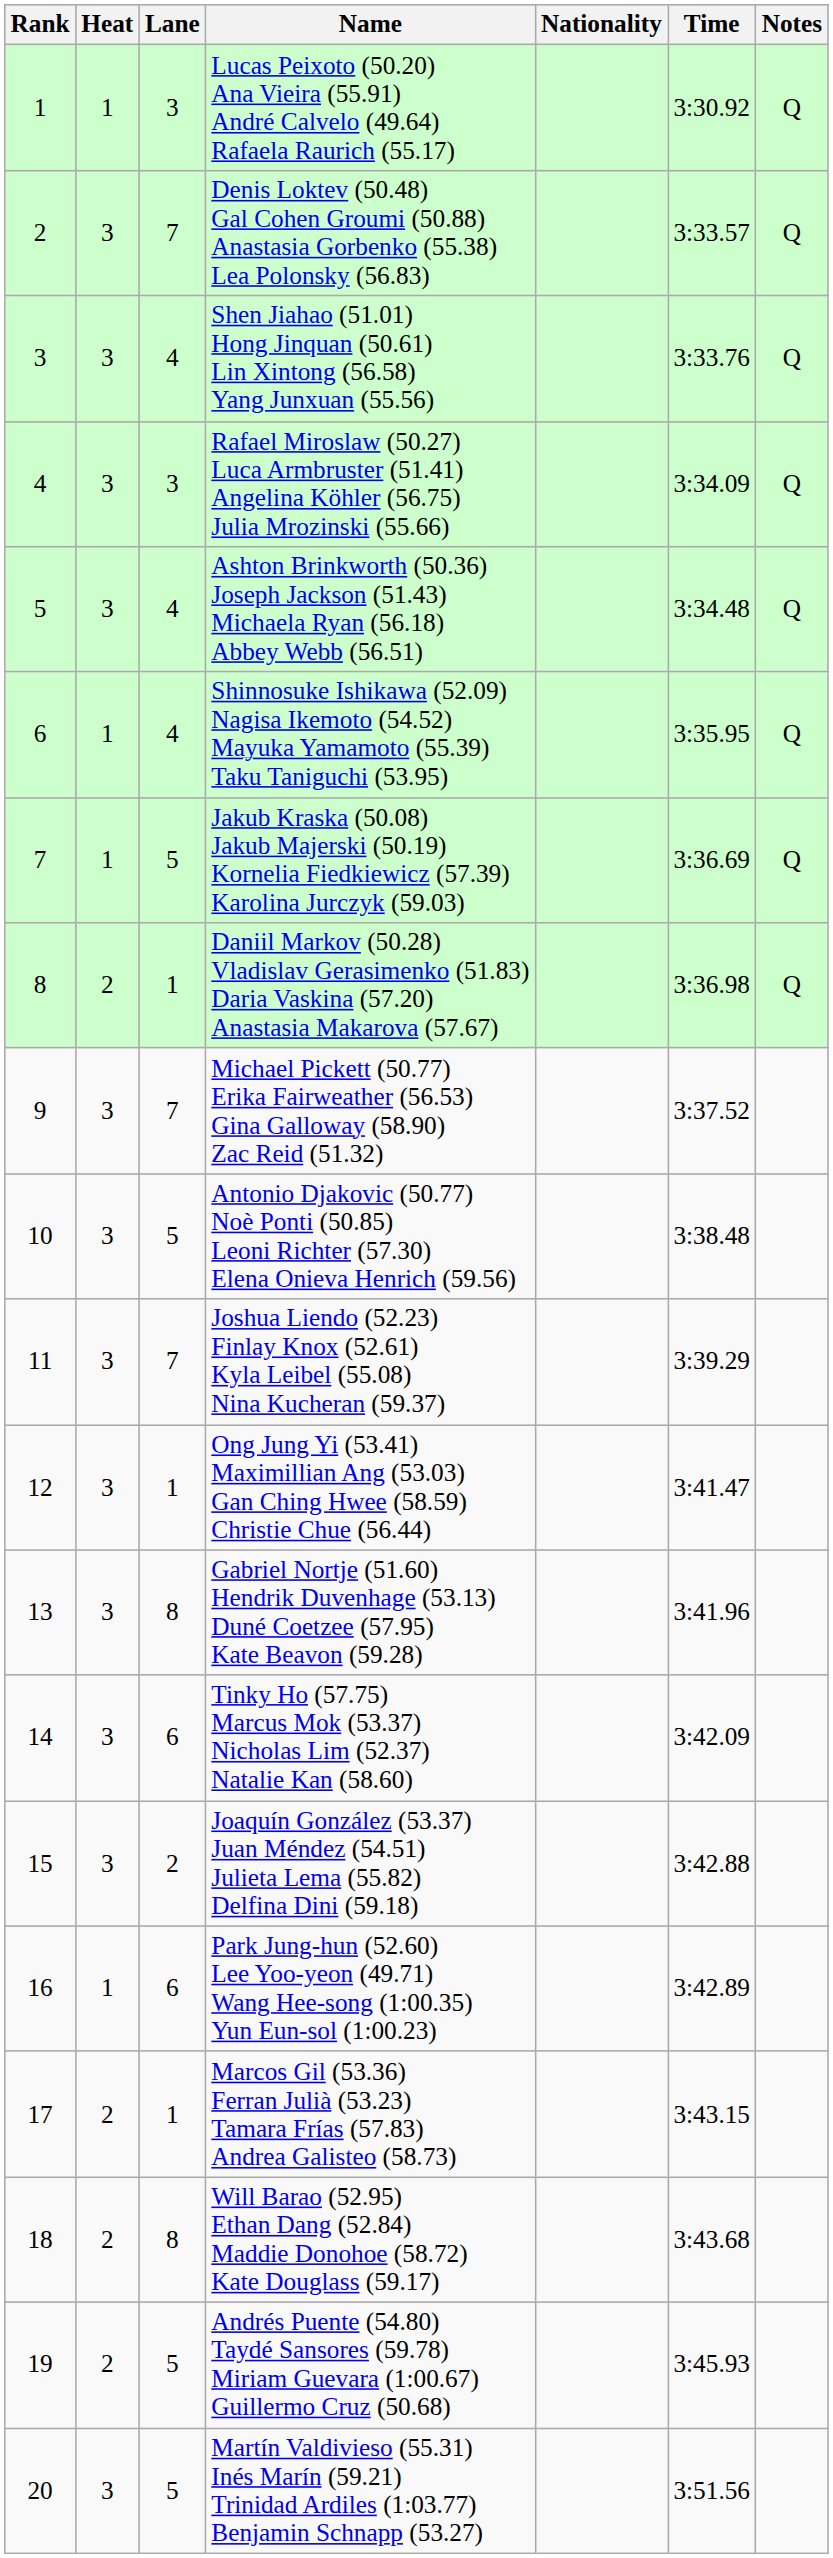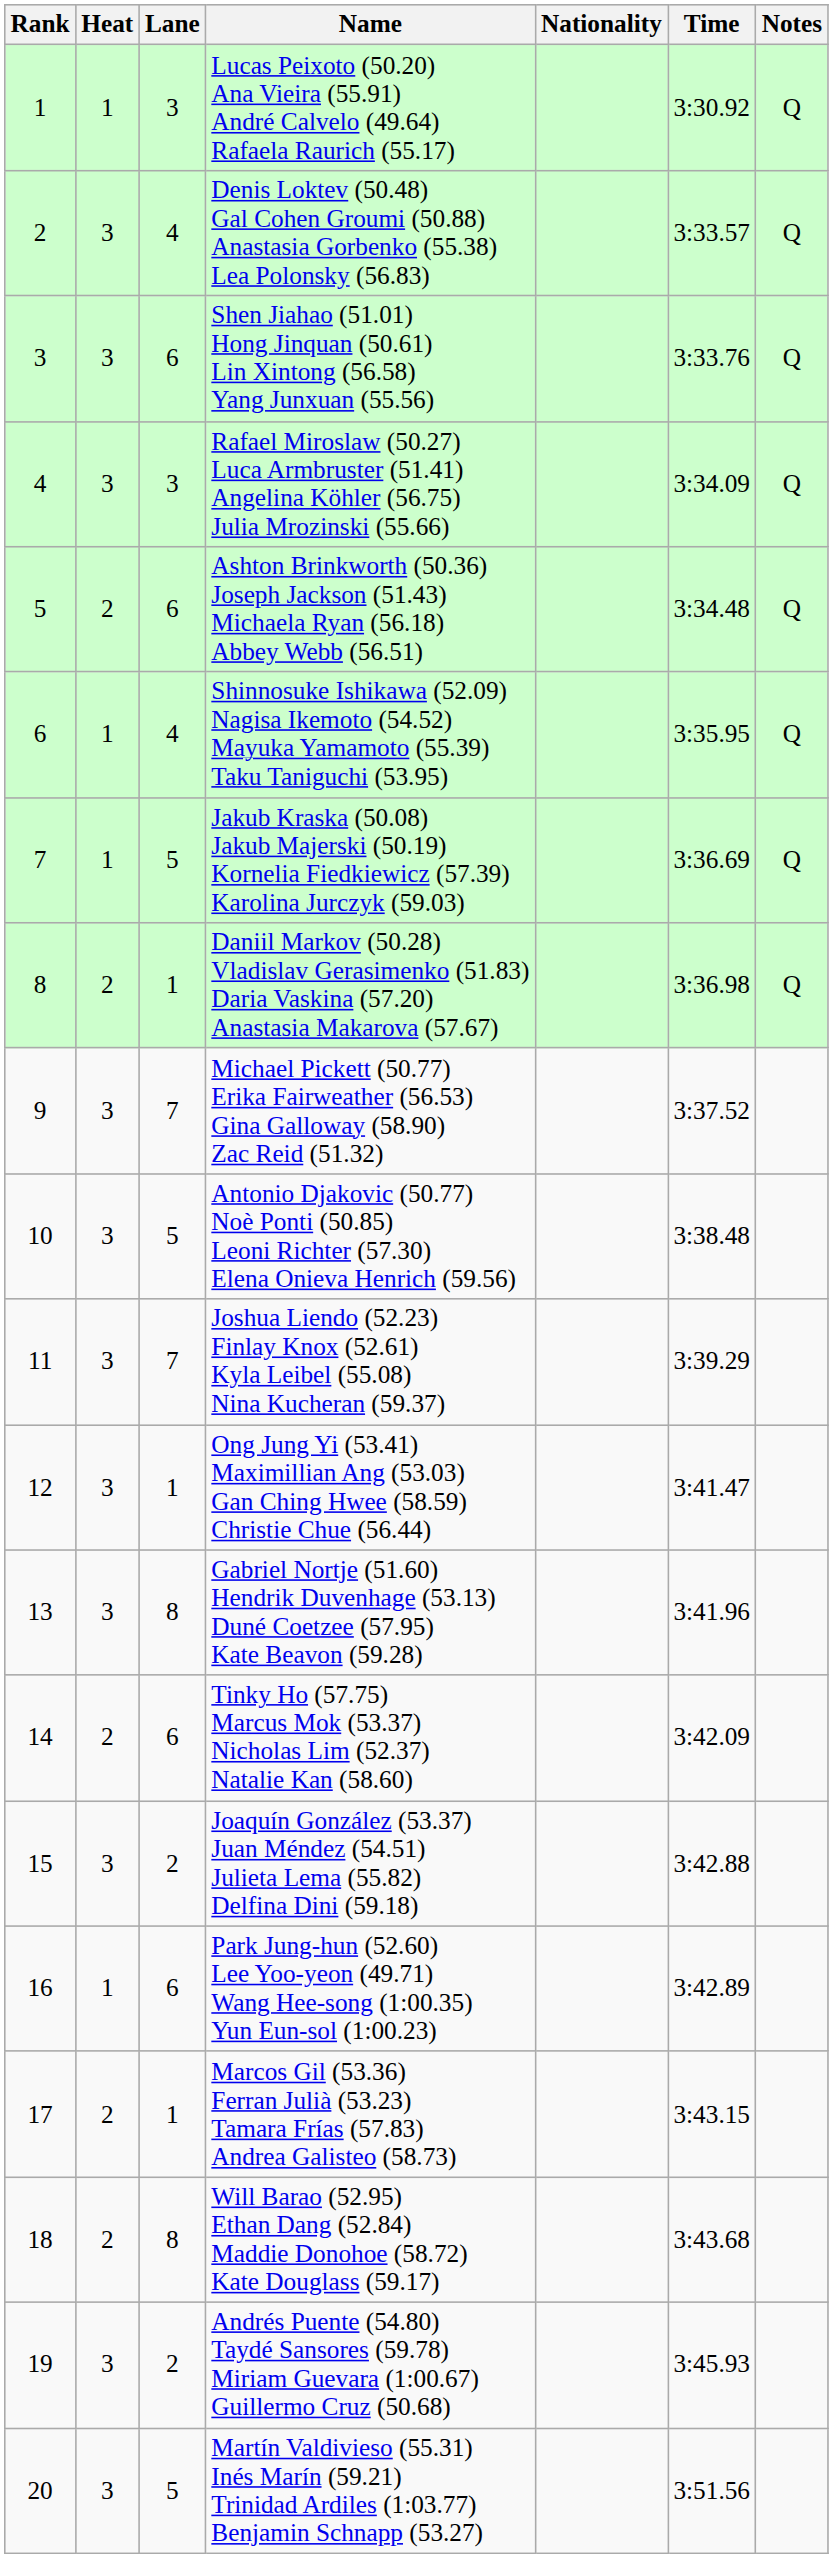(172, 232) 7 -> (172, 232) 4
(172, 358) 4 -> (172, 358) 6
(107, 608) 3 -> (107, 608) 2
(172, 608) 4 -> (172, 608) 6
(107, 1737) 3 -> (107, 1737) 2
(107, 2364) 2 -> (107, 2364) 3
(172, 2364) 5 -> (172, 2364) 2
